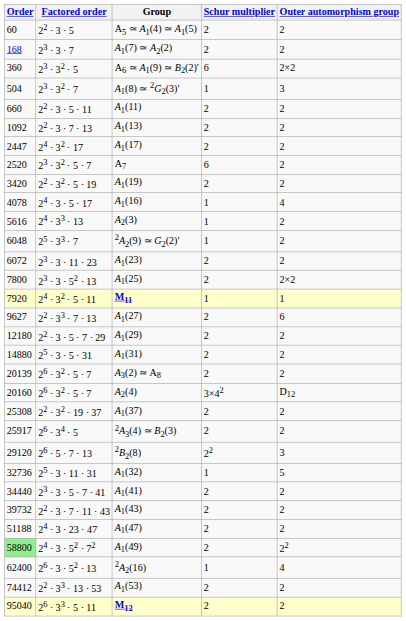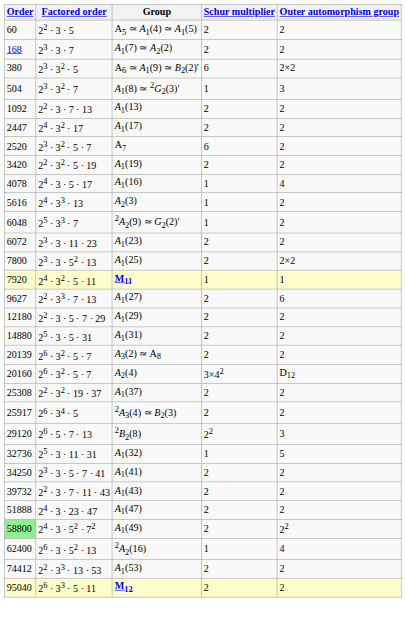(14, 68) 360 -> (14, 68) 380
- row: (128, 108)
(19, 491) 34440 -> (19, 472) 34250
(19, 529) 51188 -> (19, 510) 51888
